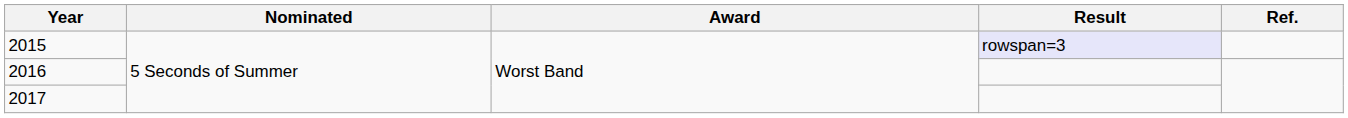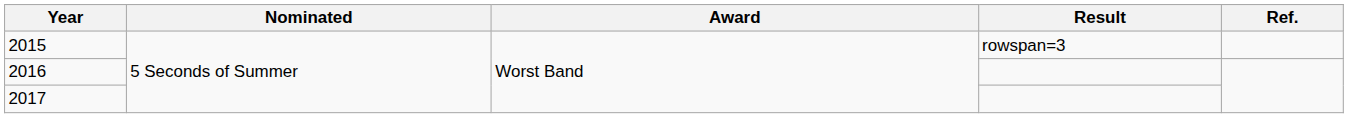(1024, 44) lavender background -> (1024, 44) no background
